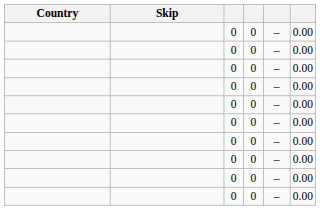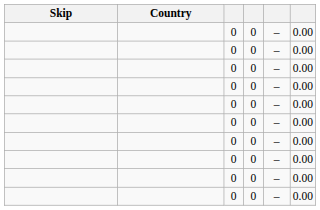columns swapped: (57, 13) <-> (167, 13)
